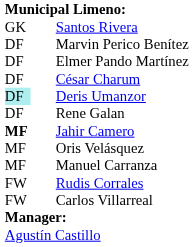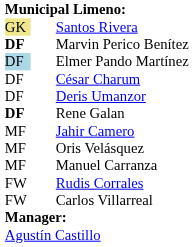(15, 26) no background -> (15, 26) khaki background
(14, 44) normal -> (15, 44) bold
(14, 61) no background -> (14, 61) lightblue background
(14, 96) paleturquoise background -> (14, 96) no background
(14, 113) normal -> (15, 113) bold
(16, 131) bold -> (15, 131) normal
